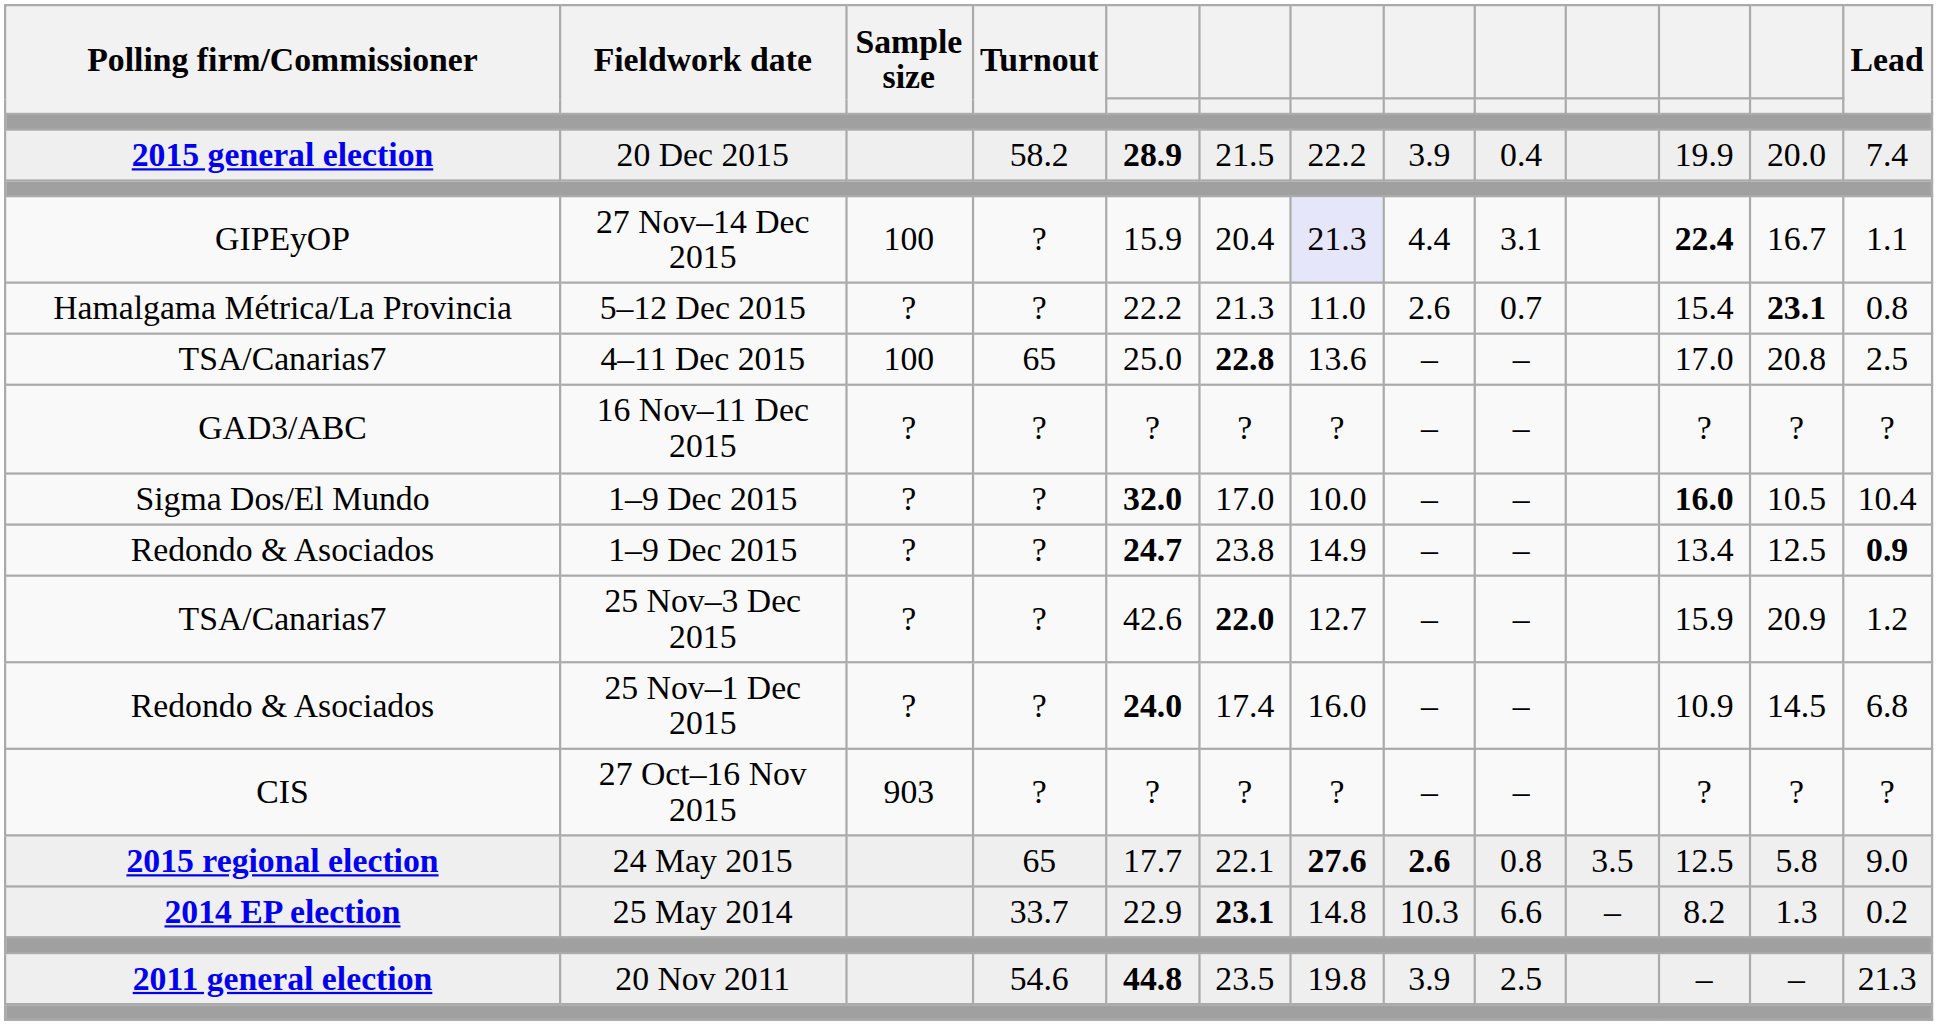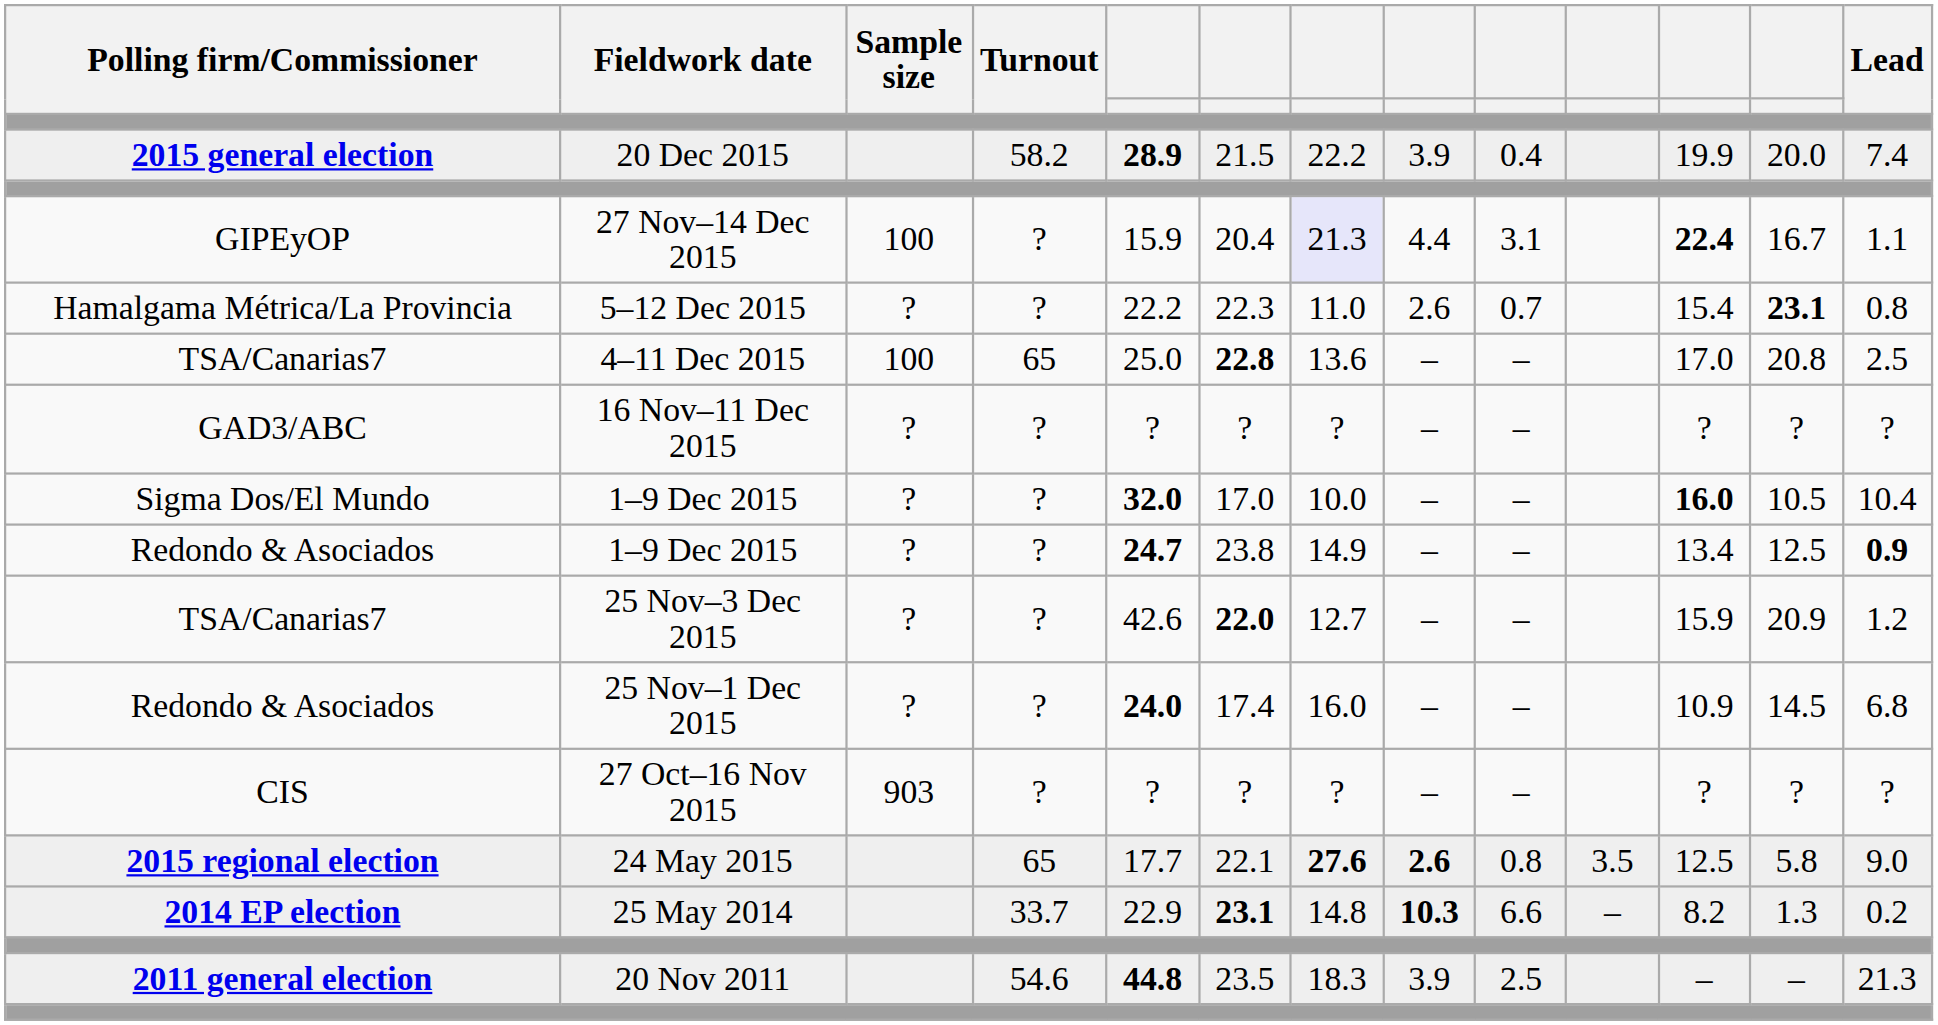(1245, 308) 21.3 -> (1245, 308) 22.3
(1429, 911) normal -> (1429, 911) bold
(1337, 978) 19.8 -> (1337, 978) 18.3
